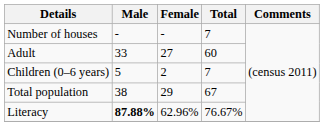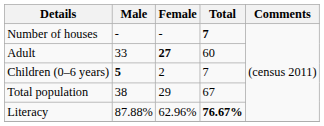(208, 33) normal -> (206, 33) bold
(167, 53) normal -> (165, 53) bold
(118, 72) normal -> (118, 72) bold
(135, 111) bold -> (134, 111) normal
(224, 111) normal -> (223, 111) bold
